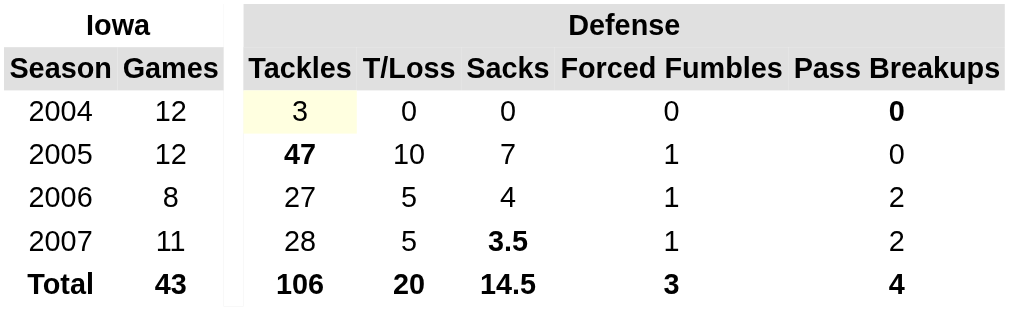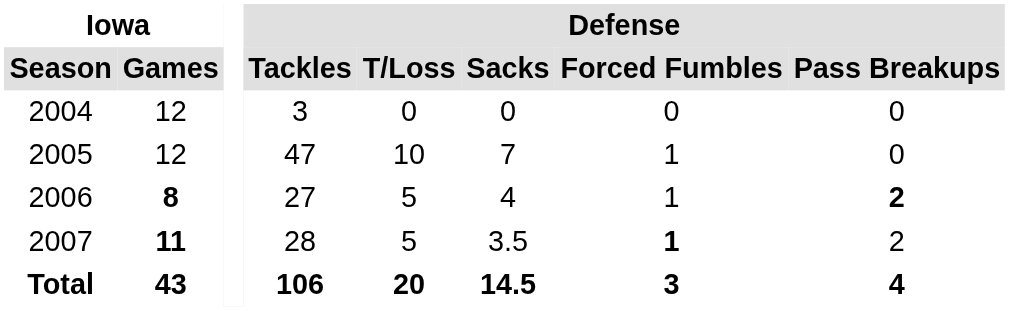(300, 111) lightyellow background -> (300, 111) no background
(897, 111) bold -> (897, 111) normal
(300, 154) bold -> (300, 154) normal
(171, 197) normal -> (171, 197) bold
(897, 197) normal -> (897, 197) bold
(171, 241) normal -> (171, 241) bold
(508, 241) bold -> (508, 241) normal
(672, 241) normal -> (672, 241) bold
